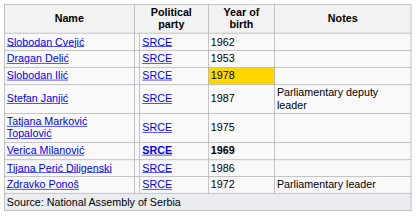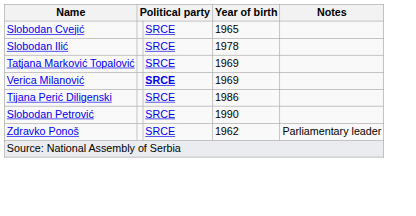(223, 42) 1962 -> (227, 30) 1965
- row: (38, 59)
(223, 76) gold background -> (227, 47) no background
- row: (37, 99)
(223, 128) 1975 -> (227, 64) 1969
(223, 151) bold -> (227, 81) normal
+ row: (50, 115)
(223, 185) 1972 -> (227, 132) 1962
